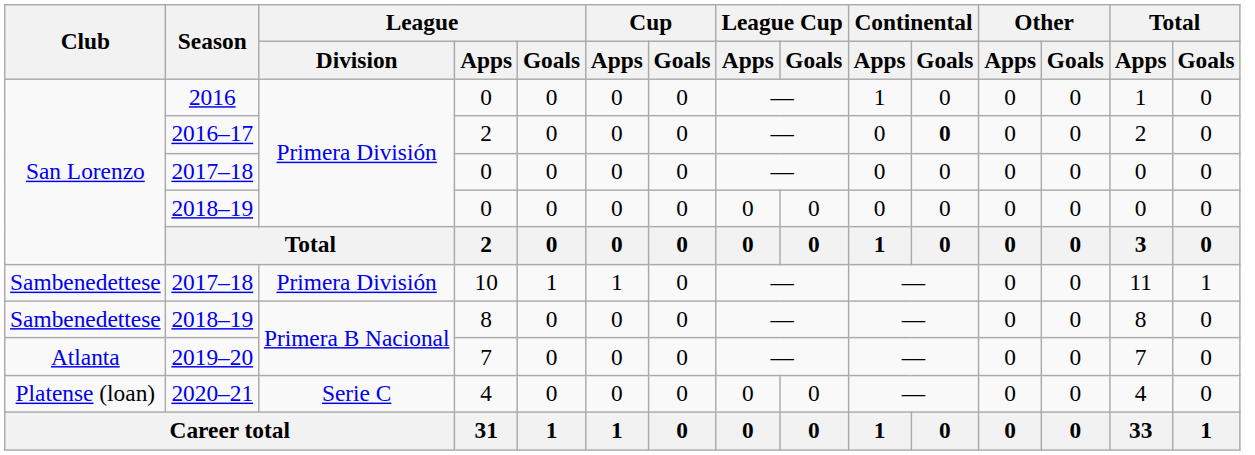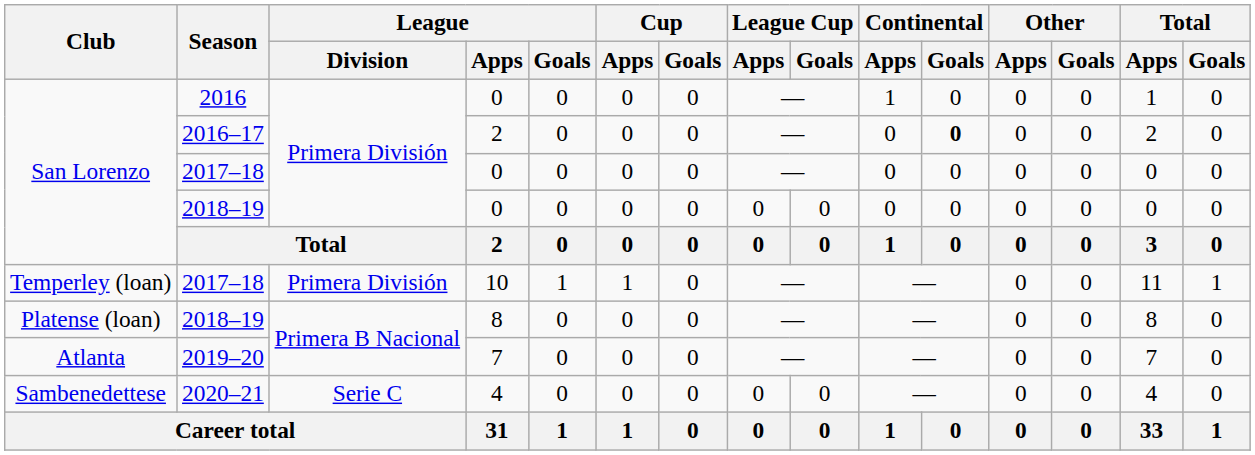(85, 282) Sambenedettese -> (91, 282) Temperley (loan)
(85, 319) Sambenedettese -> (91, 319) Platense (loan)
(85, 393) Platense (loan) -> (91, 393) Sambenedettese
